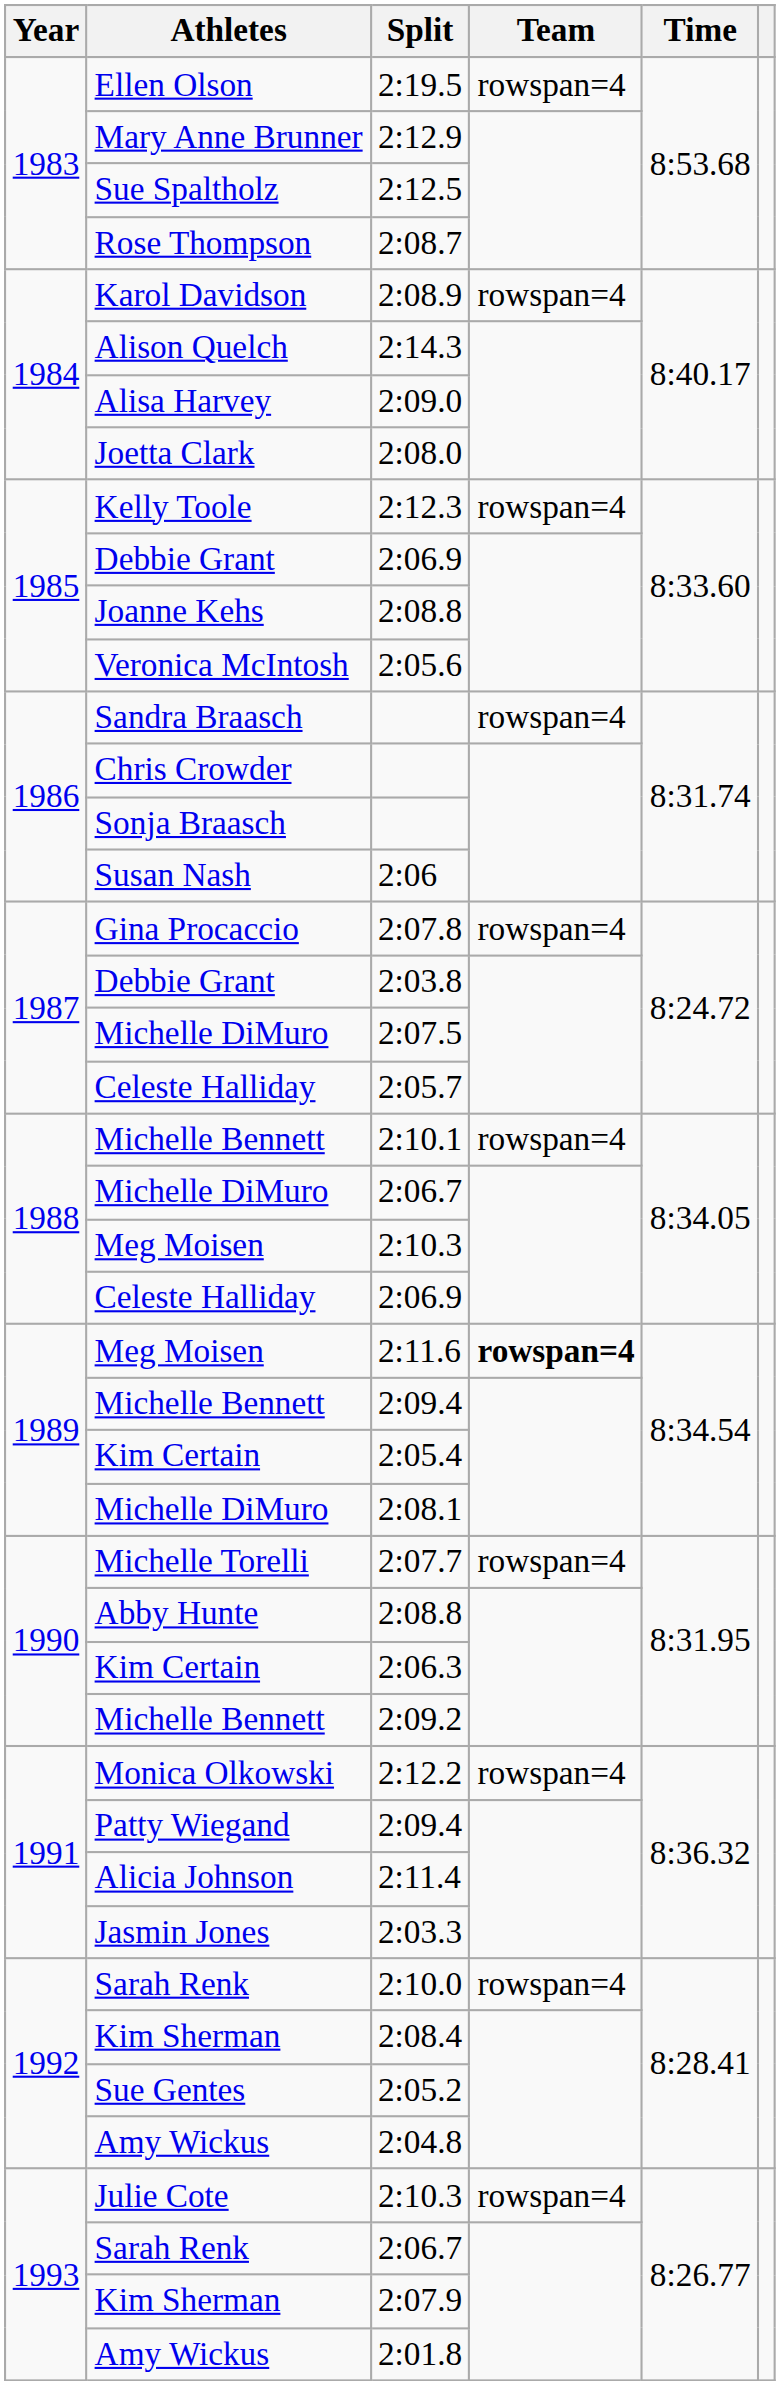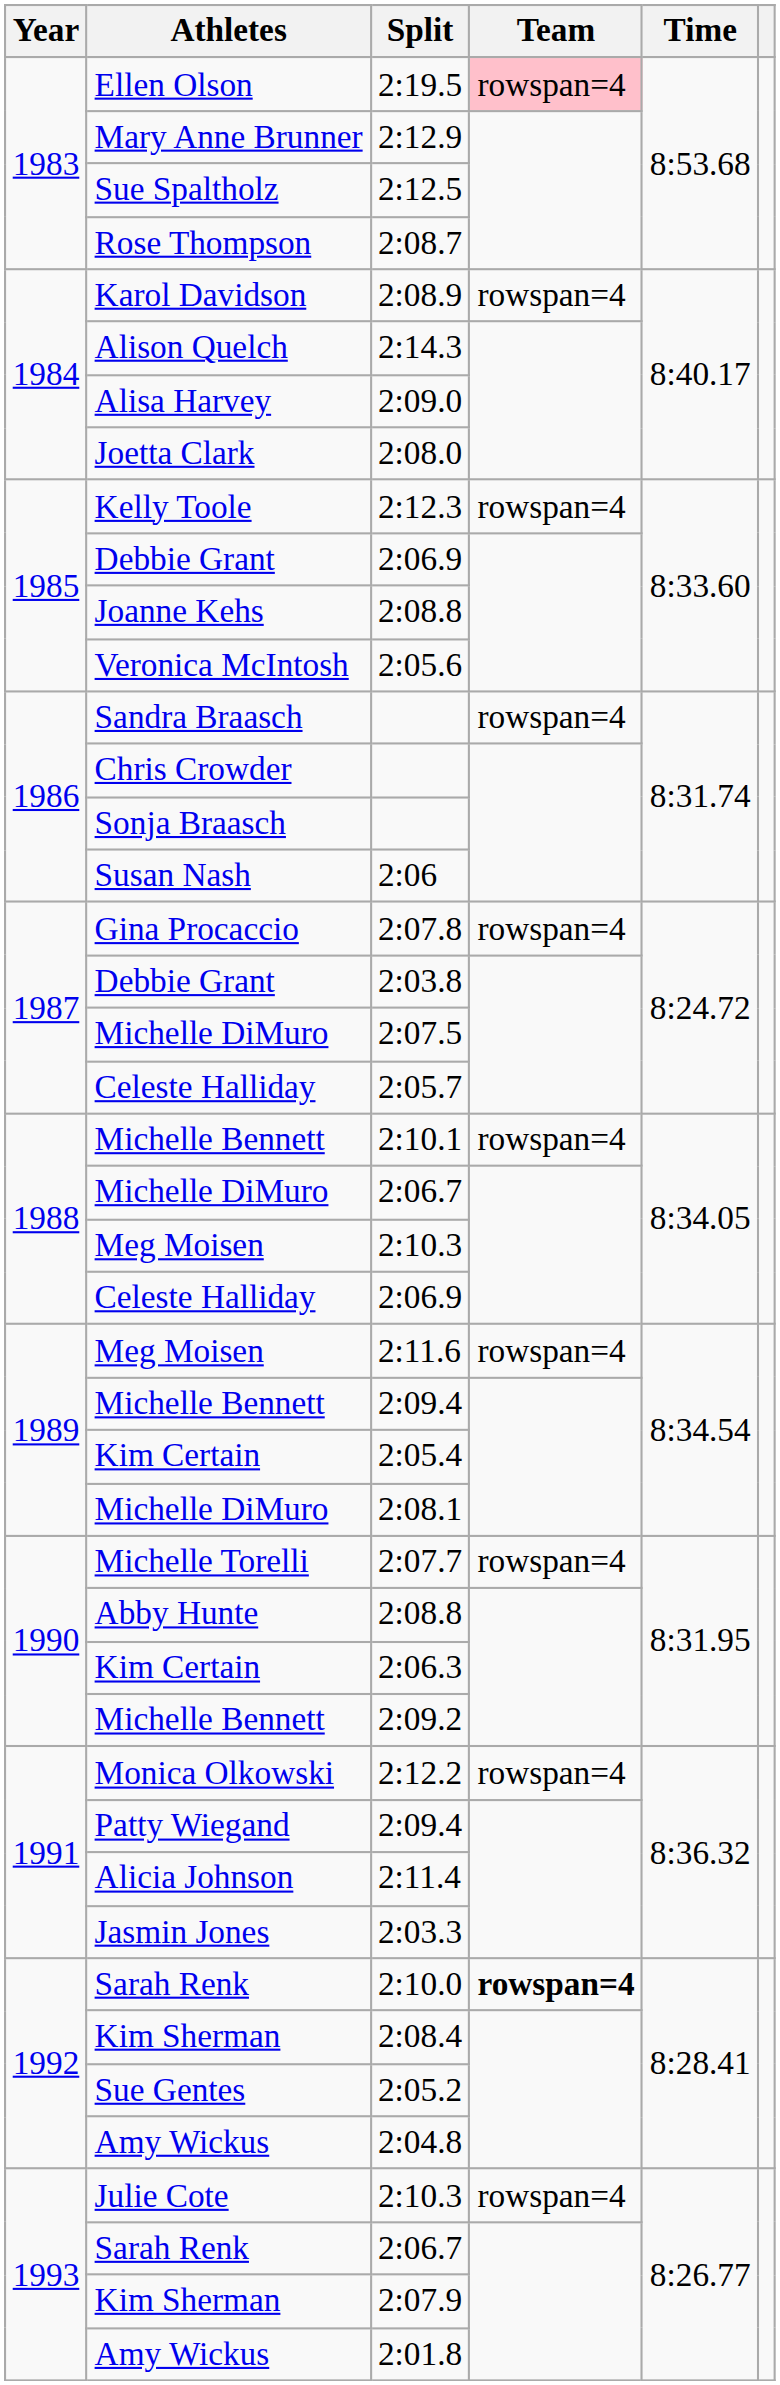(552, 83) no background -> (552, 83) pink background
(556, 1350) bold -> (552, 1350) normal
(552, 1983) normal -> (556, 1983) bold
